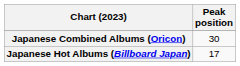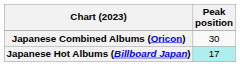(214, 54) no background -> (214, 54) paleturquoise background
